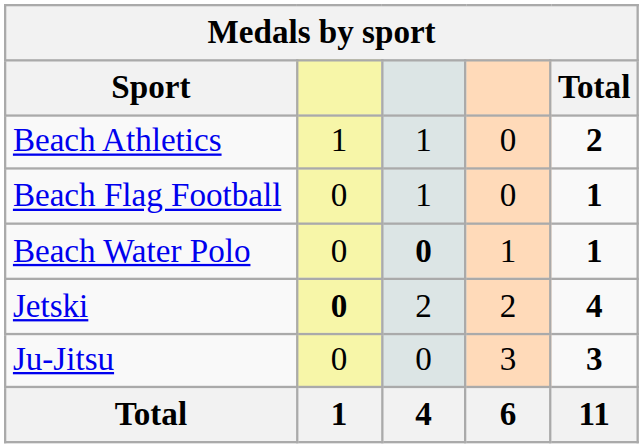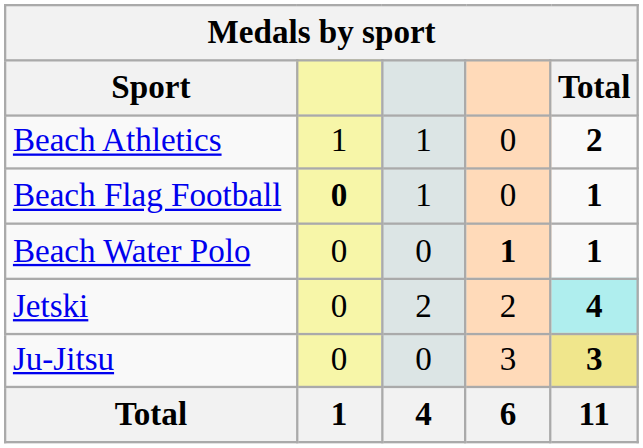(339, 196) normal -> (339, 196) bold
(423, 250) bold -> (423, 250) normal
(508, 250) normal -> (508, 250) bold
(339, 305) bold -> (339, 305) normal
(594, 305) no background -> (594, 305) paleturquoise background
(594, 359) no background -> (594, 359) khaki background
